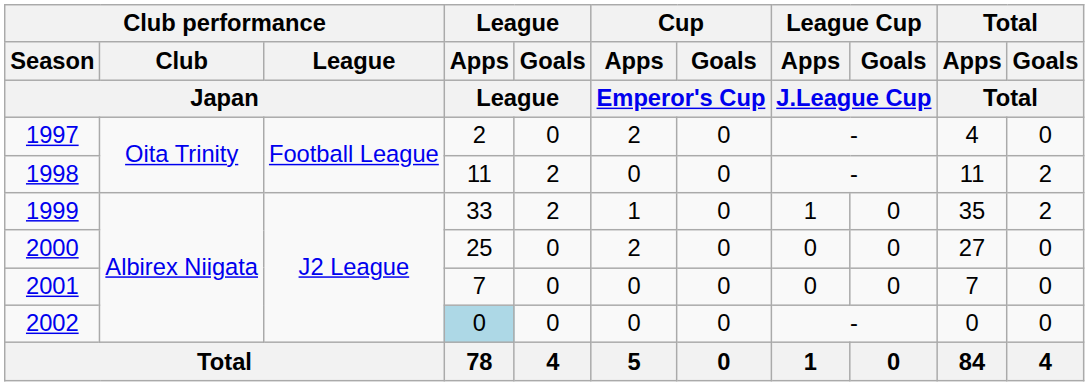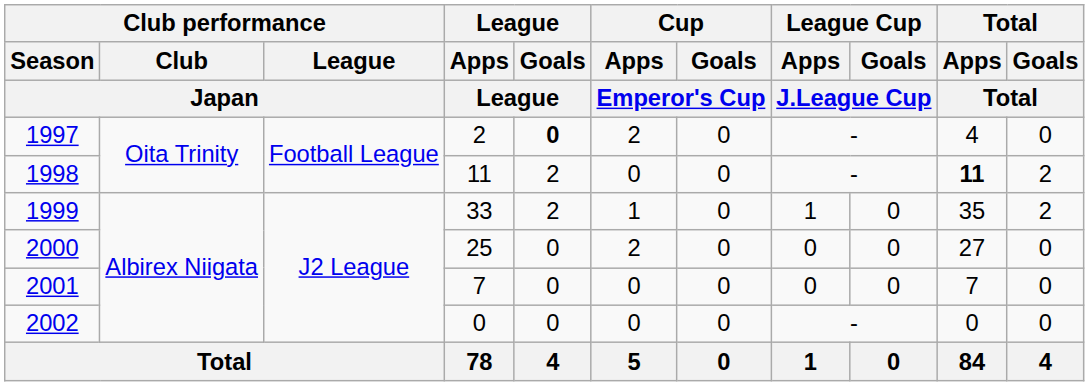(553, 135) normal -> (553, 135) bold
(972, 173) normal -> (972, 173) bold
(479, 323) lightblue background -> (479, 323) no background
